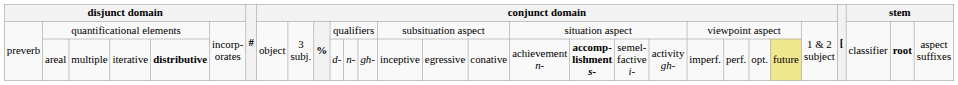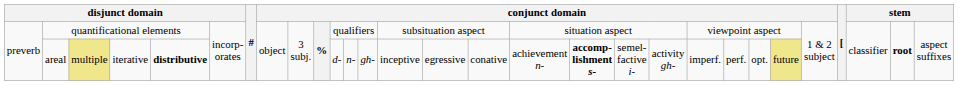(89, 59) no background -> (89, 59) khaki background
